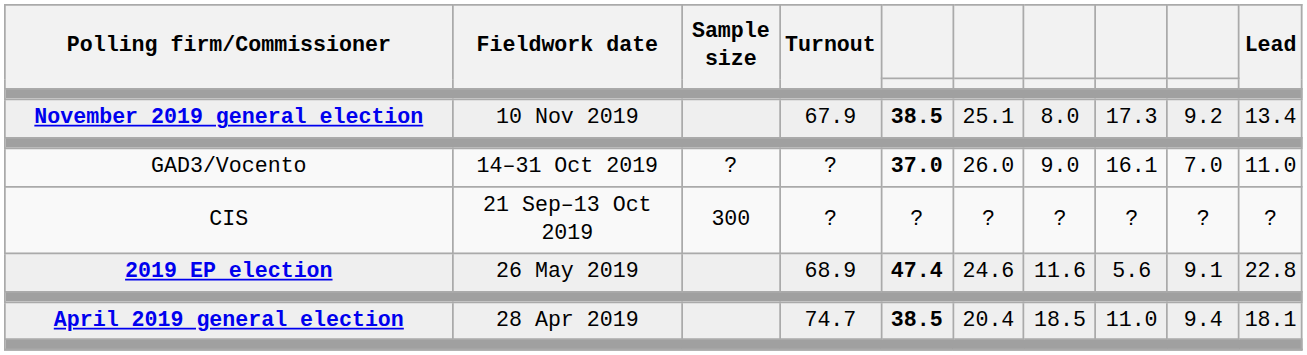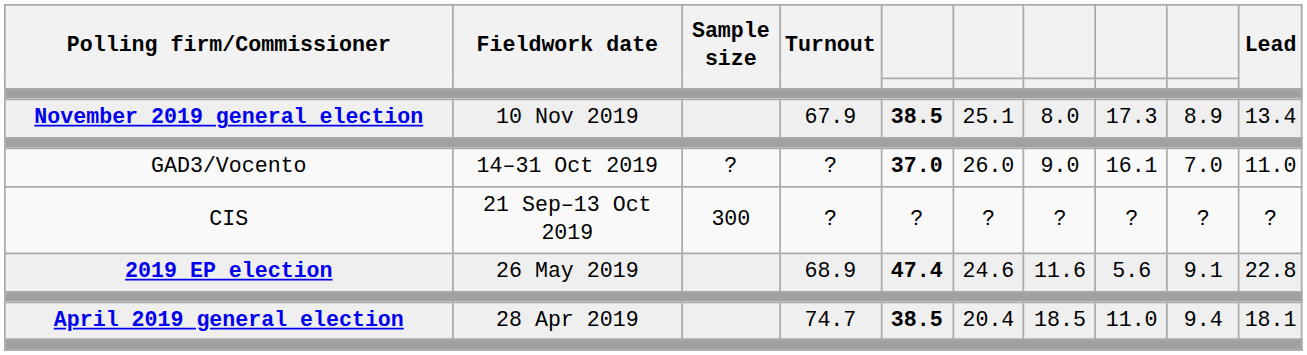(1203, 119) 9.2 -> (1203, 119) 8.9
